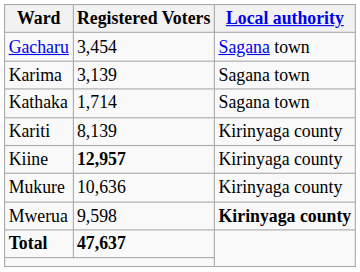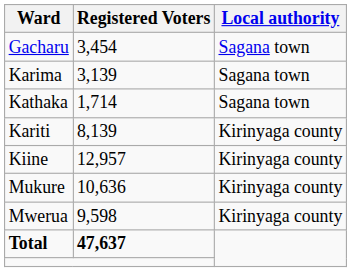(101, 159) bold -> (101, 159) normal
(285, 215) bold -> (280, 215) normal
